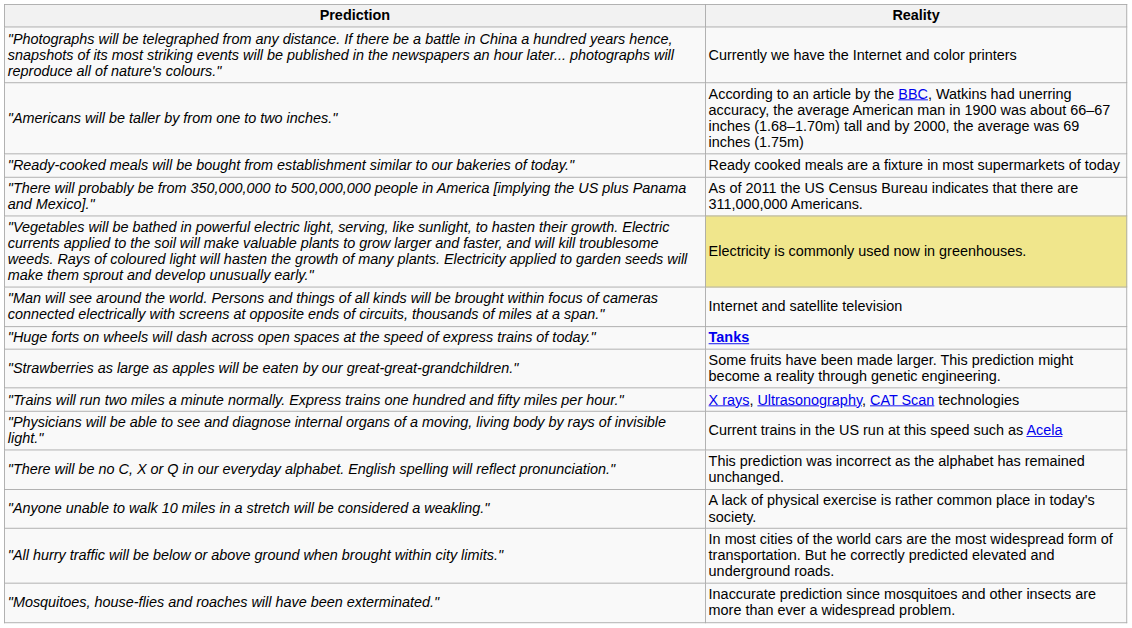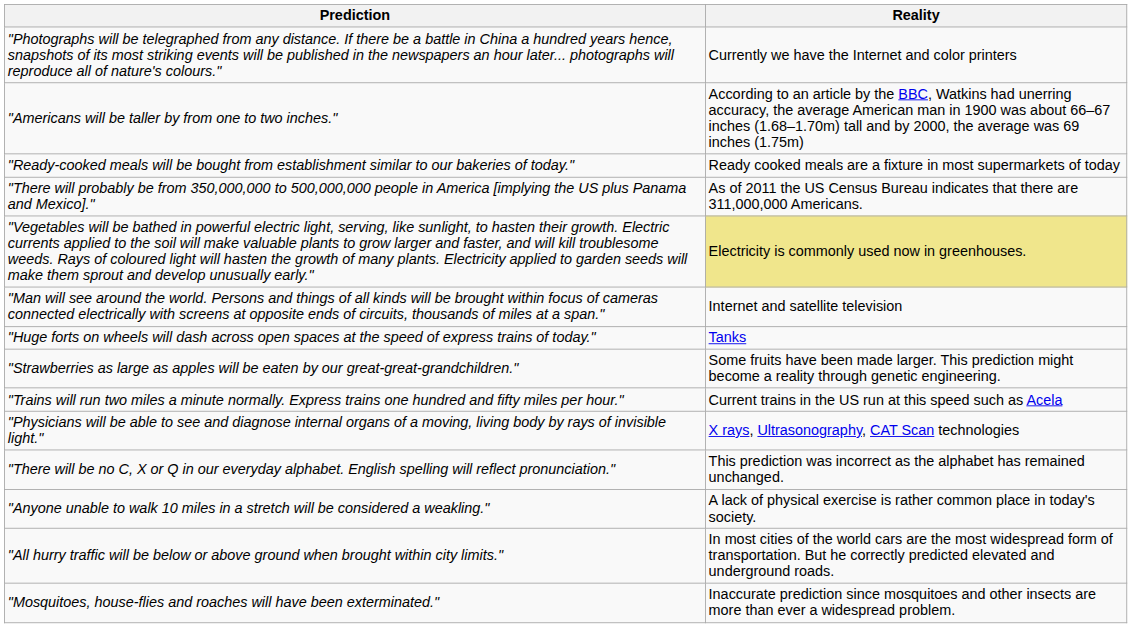(729, 337) bold -> (727, 337) normal
(864, 399) X rays, Ultrasonography, CAT Scan technologies -> (886, 399) Current trains in the US run at this speed such as Acela
(886, 430) Current trains in the US run at this speed such as Acela -> (864, 430) X rays, Ultrasonography, CAT Scan technologies
